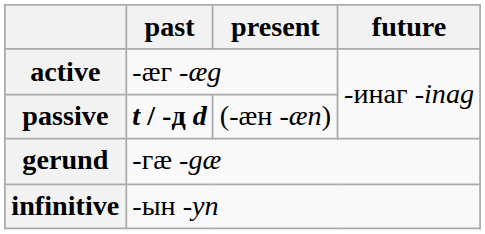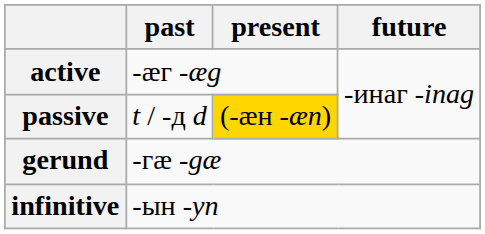(170, 116) bold -> (170, 116) normal
(275, 116) no background -> (276, 116) gold background
